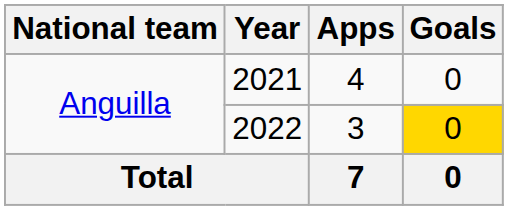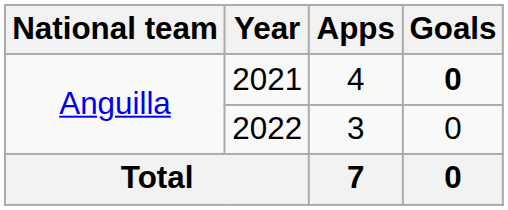(453, 79) normal -> (453, 79) bold
(453, 128) gold background -> (453, 128) no background
